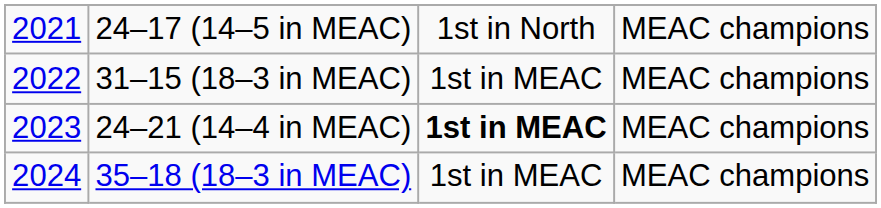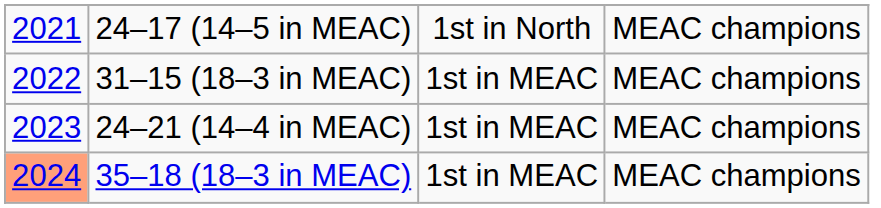(516, 127) bold -> (512, 127) normal
(47, 176) no background -> (47, 176) lightsalmon background
